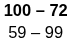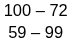(36, 10) bold -> (36, 10) normal
